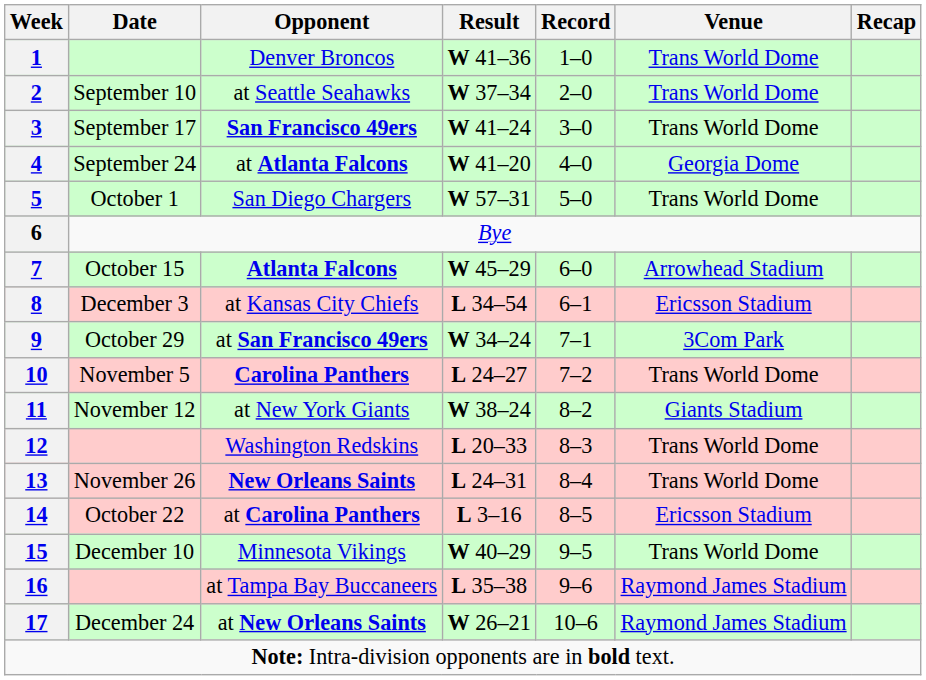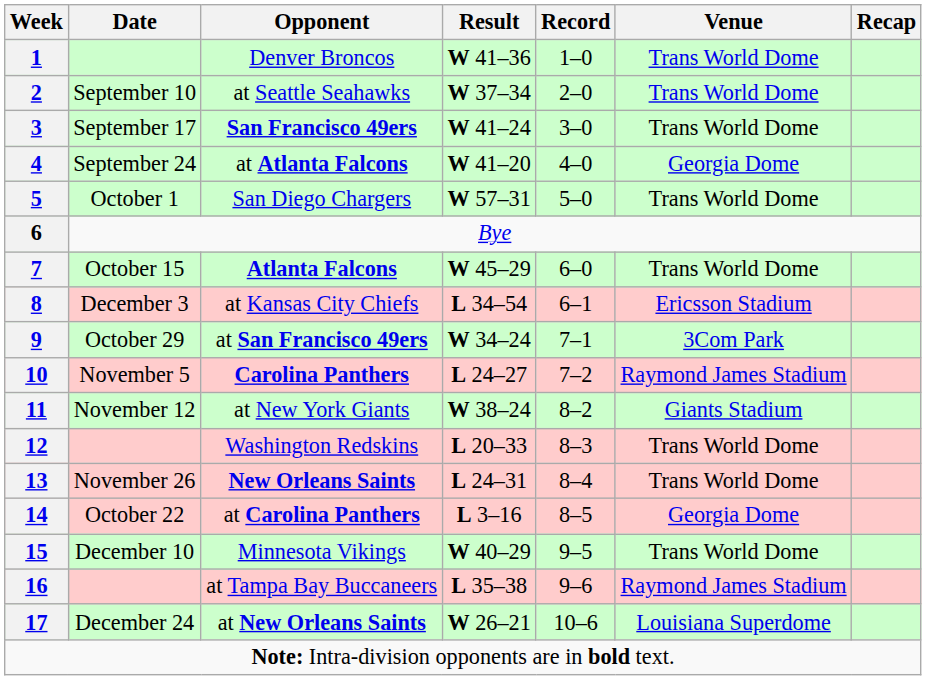(734, 269) Arrowhead Stadium -> (734, 269) Trans World Dome
(734, 374) Trans World Dome -> (734, 374) Raymond James Stadium
(734, 515) Ericsson Stadium -> (734, 515) Georgia Dome
(734, 621) Raymond James Stadium -> (734, 621) Louisiana Superdome
